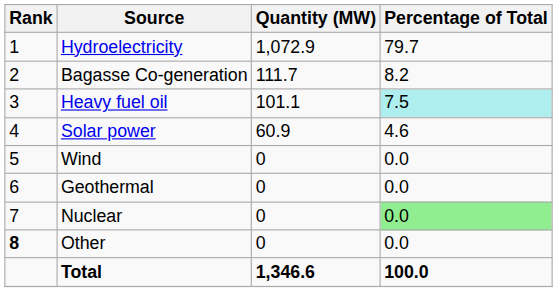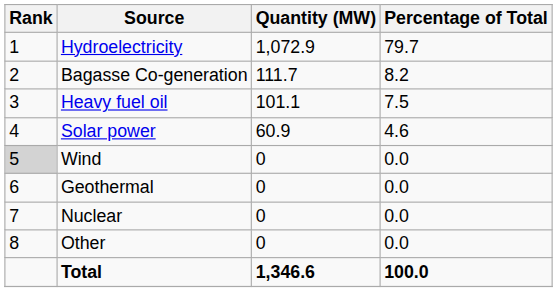(397, 103) paleturquoise background -> (397, 103) no background
(14, 159) no background -> (14, 159) lightgrey background
(397, 215) lightgreen background -> (397, 215) no background
(14, 243) bold -> (14, 243) normal
